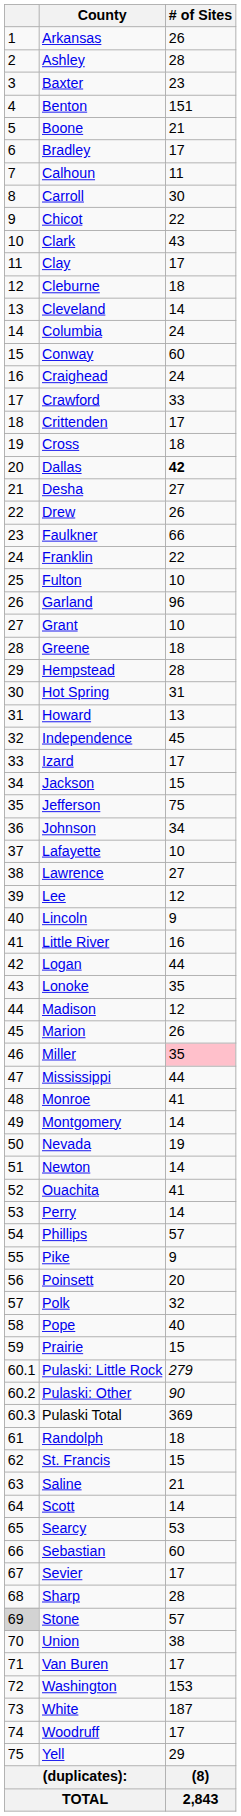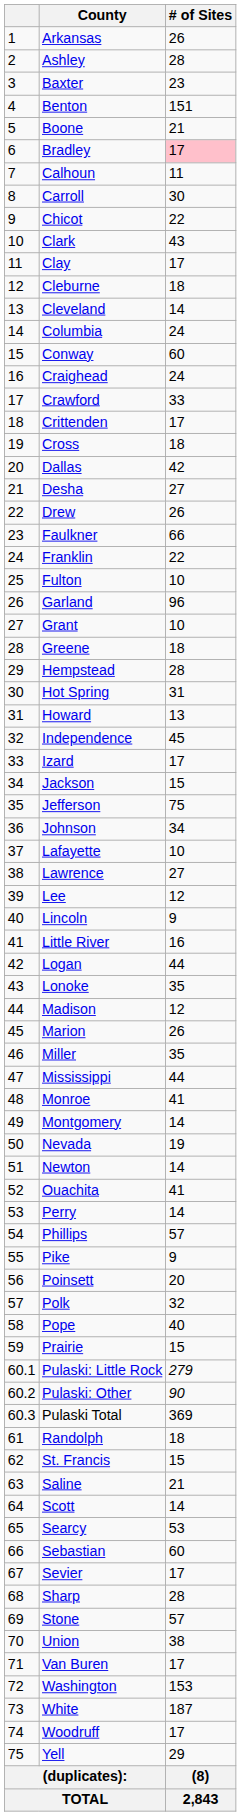(177, 151) no background -> (177, 151) pink background
(177, 467) bold -> (177, 467) normal
(177, 1054) pink background -> (177, 1054) no background
(16, 1619) lightgrey background -> (16, 1619) no background
